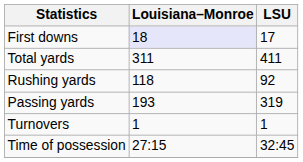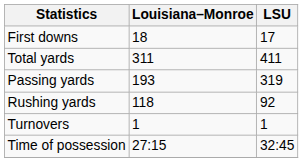(140, 37) lavender background -> (140, 37) no background
rows swapped: (52, 80) <-> (51, 102)
